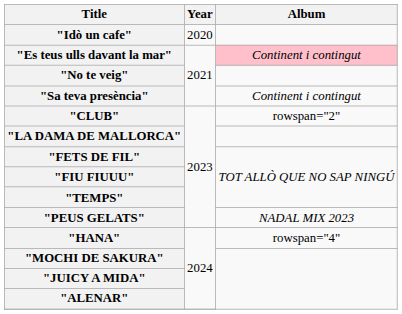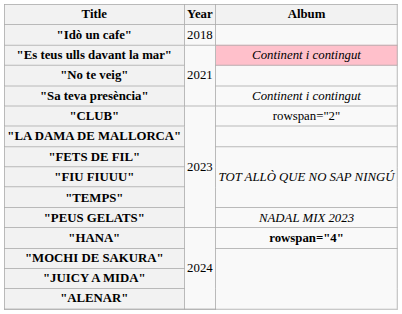(200, 34) 2020 -> (200, 34) 2018
(307, 237) normal -> (307, 237) bold
